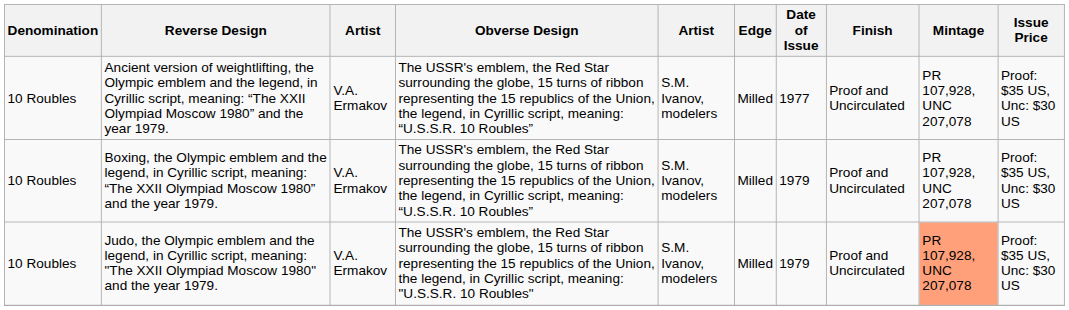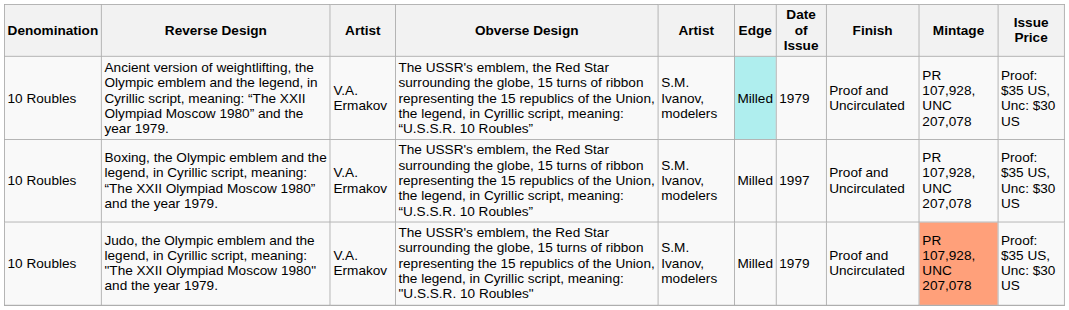(755, 98) no background -> (755, 98) paleturquoise background
(794, 98) 1977 -> (794, 98) 1979
(794, 180) 1979 -> (794, 180) 1997
